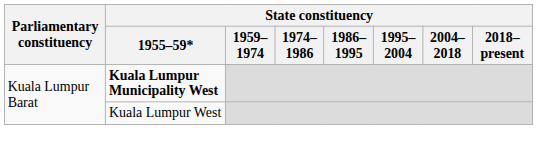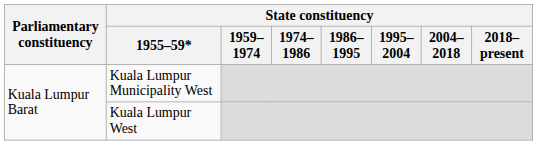(164, 83) bold -> (161, 83) normal
